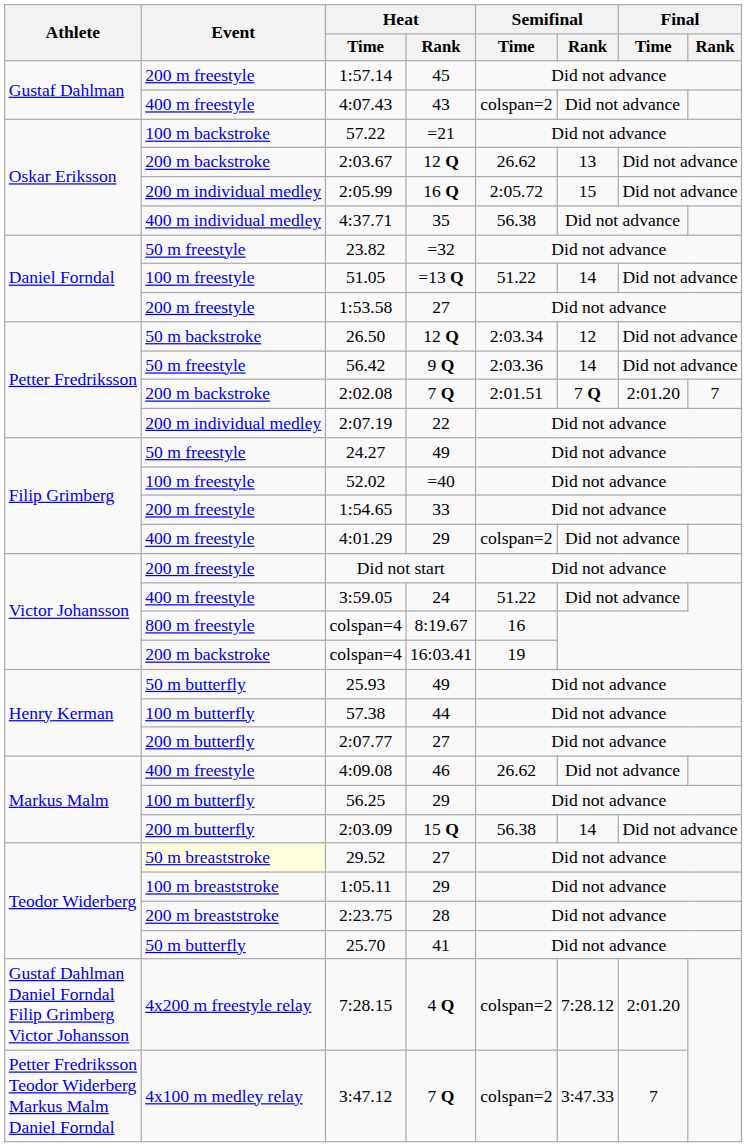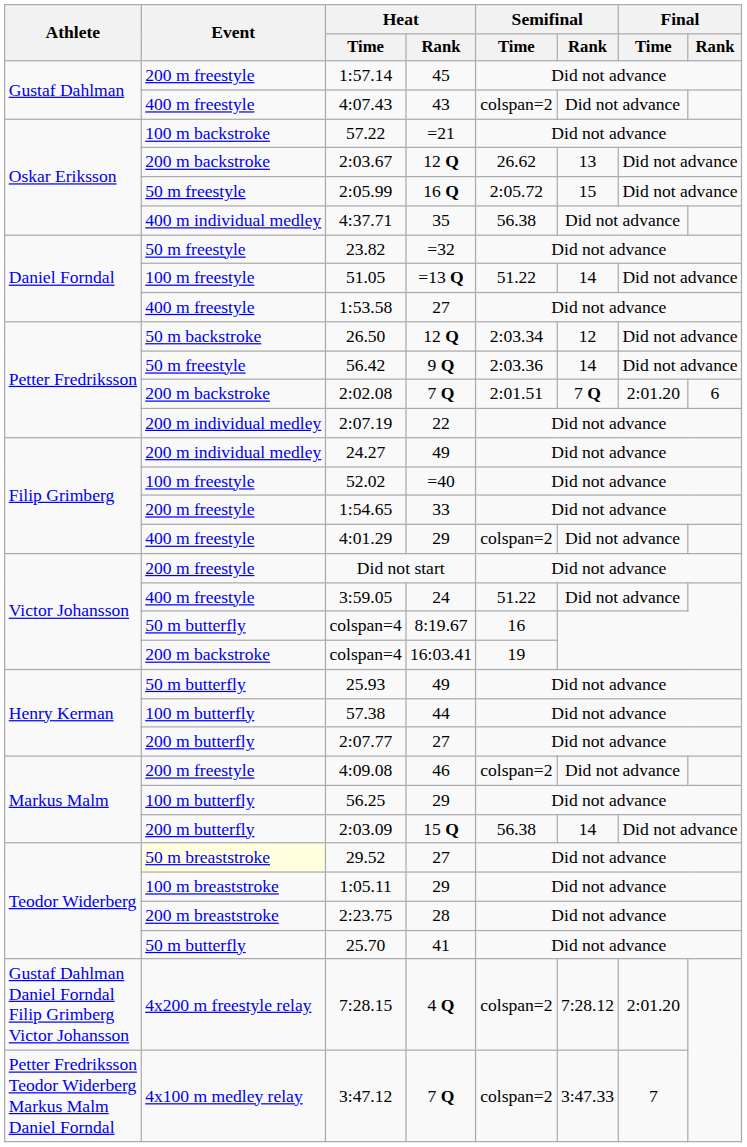(233, 191) 200 m individual medley -> (195, 191) 50 m freestyle
(200, 307) 200 m freestyle -> (200, 307) 400 m freestyle
(715, 394) 7 -> (715, 394) 6
(195, 452) 50 m freestyle -> (233, 452) 200 m individual medley
(200, 626) 800 m freestyle -> (195, 626) 50 m butterfly
(200, 771) 400 m freestyle -> (200, 771) 200 m freestyle
(516, 771) 26.62 -> (516, 771) colspan=2
